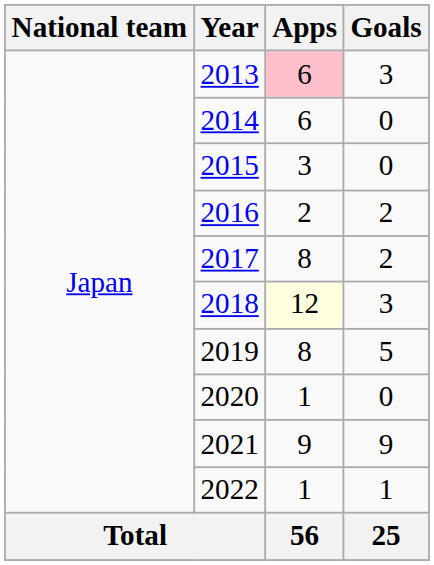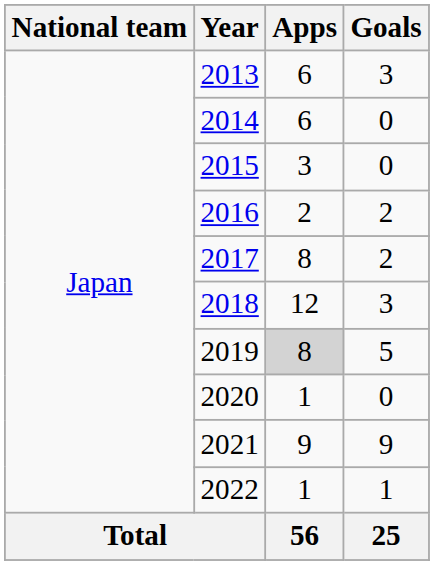(305, 73) pink background -> (305, 73) no background
(305, 304) lightyellow background -> (305, 304) no background
(305, 350) no background -> (305, 350) lightgrey background
